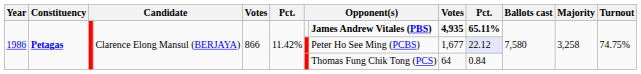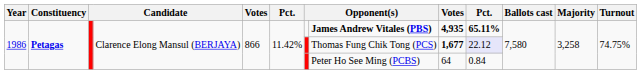(366, 45) Peter Ho See Ming (PCBS) -> (374, 45) Thomas Fung Chik Tong (PCS)
(452, 45) normal -> (452, 45) bold
(374, 61) Thomas Fung Chik Tong (PCS) -> (366, 61) Peter Ho See Ming (PCBS)
